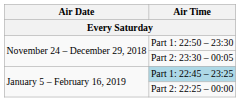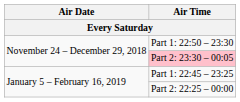(192, 58) no background -> (192, 58) pink background
(192, 74) lightblue background -> (192, 74) no background
